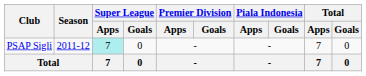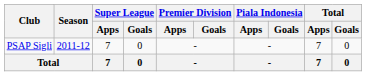(108, 46) paleturquoise background -> (108, 46) no background
